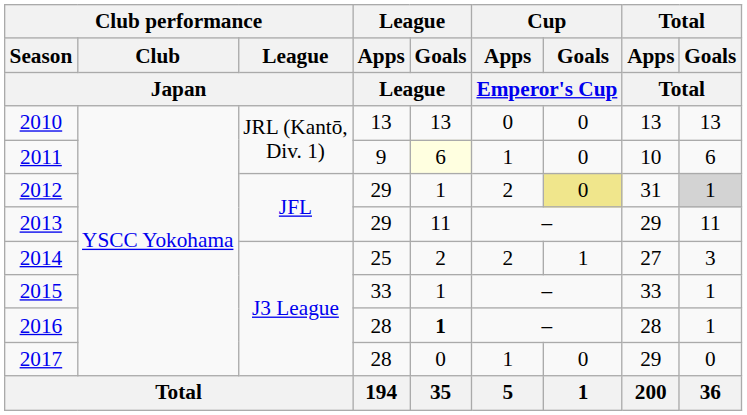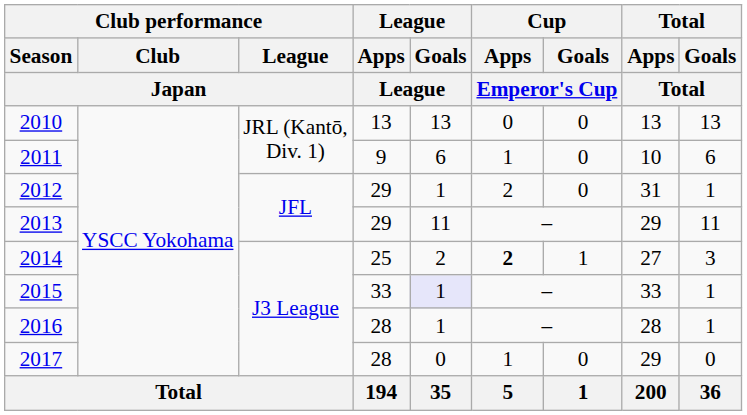(441, 156) lightyellow background -> (441, 156) no background
(583, 190) khaki background -> (583, 190) no background
(710, 190) lightgrey background -> (710, 190) no background
(508, 257) normal -> (508, 257) bold
(441, 291) no background -> (441, 291) lavender background
(441, 325) bold -> (441, 325) normal
